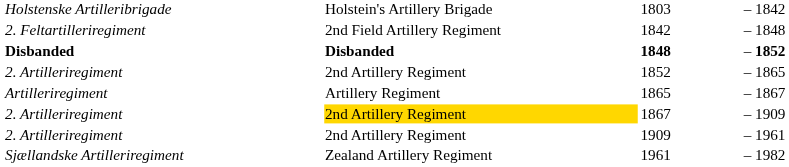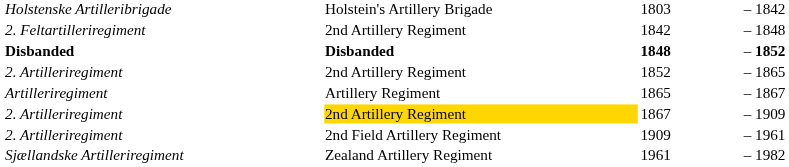(413, 30) 2nd Field Artillery Regiment -> (396, 30) 2nd Artillery Regiment
(396, 134) 2nd Artillery Regiment -> (413, 134) 2nd Field Artillery Regiment
